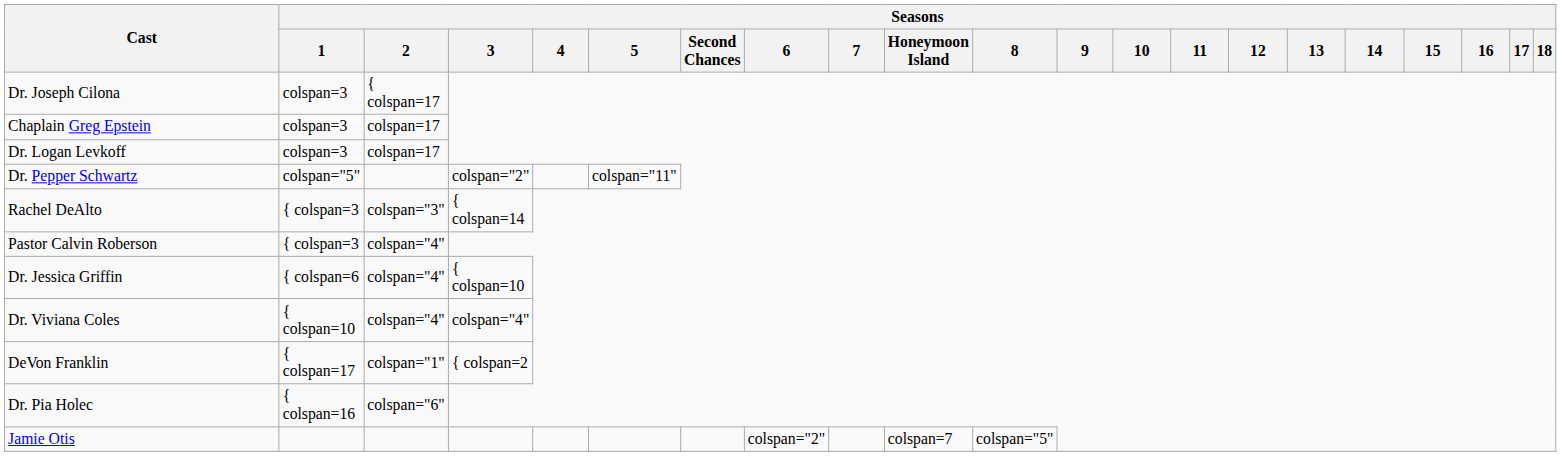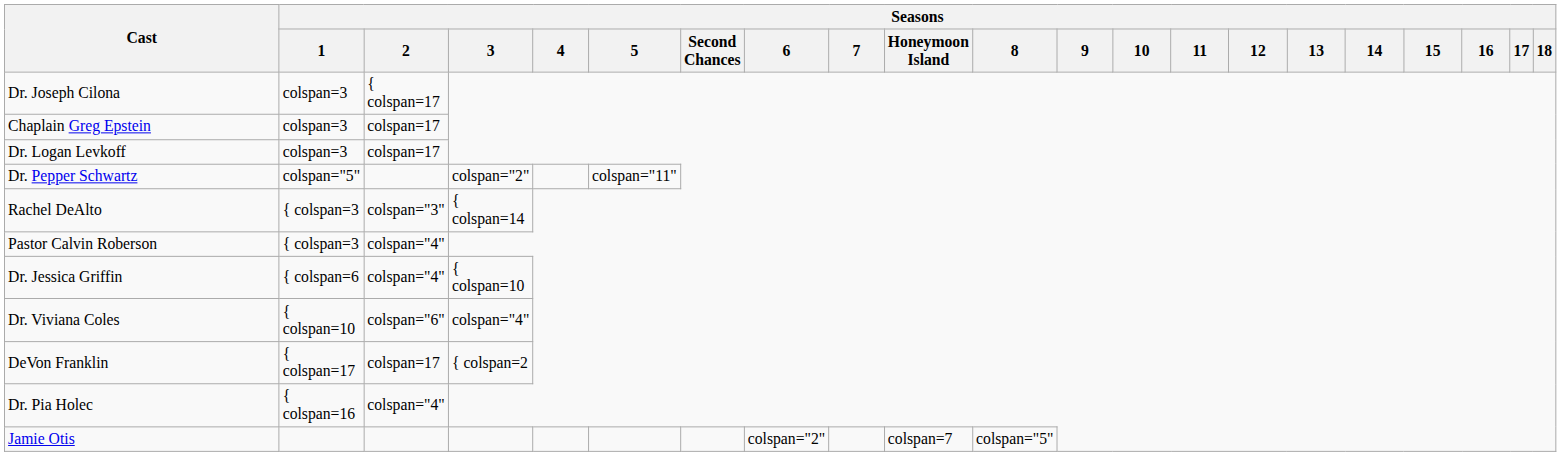(406, 320) colspan="4" -> (406, 320) colspan="6"
(406, 362) colspan="1" -> (404, 362) colspan=17
(406, 405) colspan="6" -> (406, 405) colspan="4"
